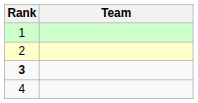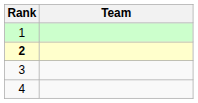(22, 51) normal -> (22, 51) bold
(22, 70) bold -> (22, 70) normal
